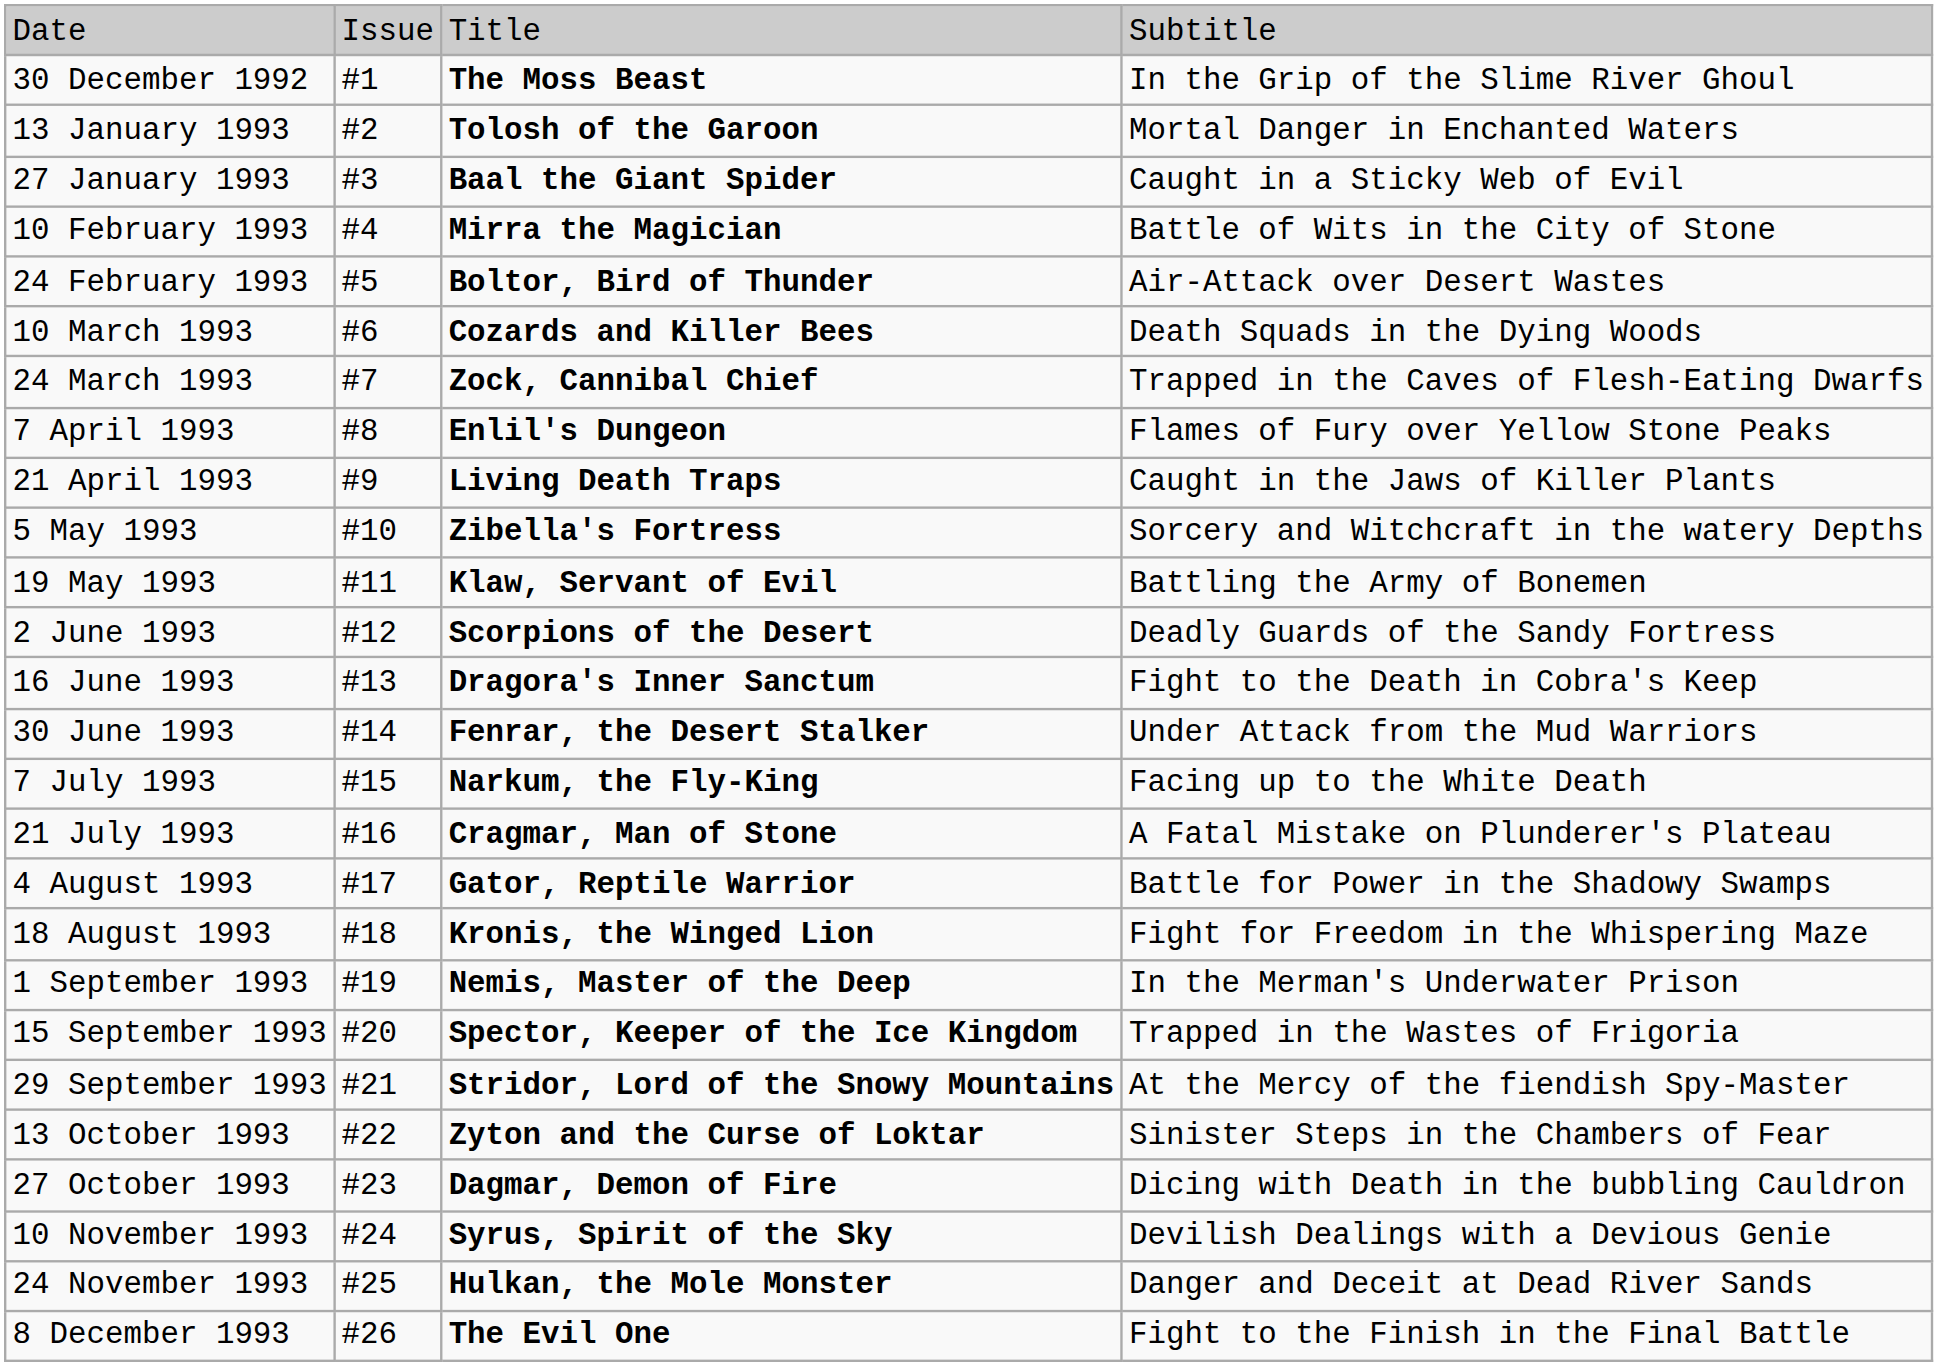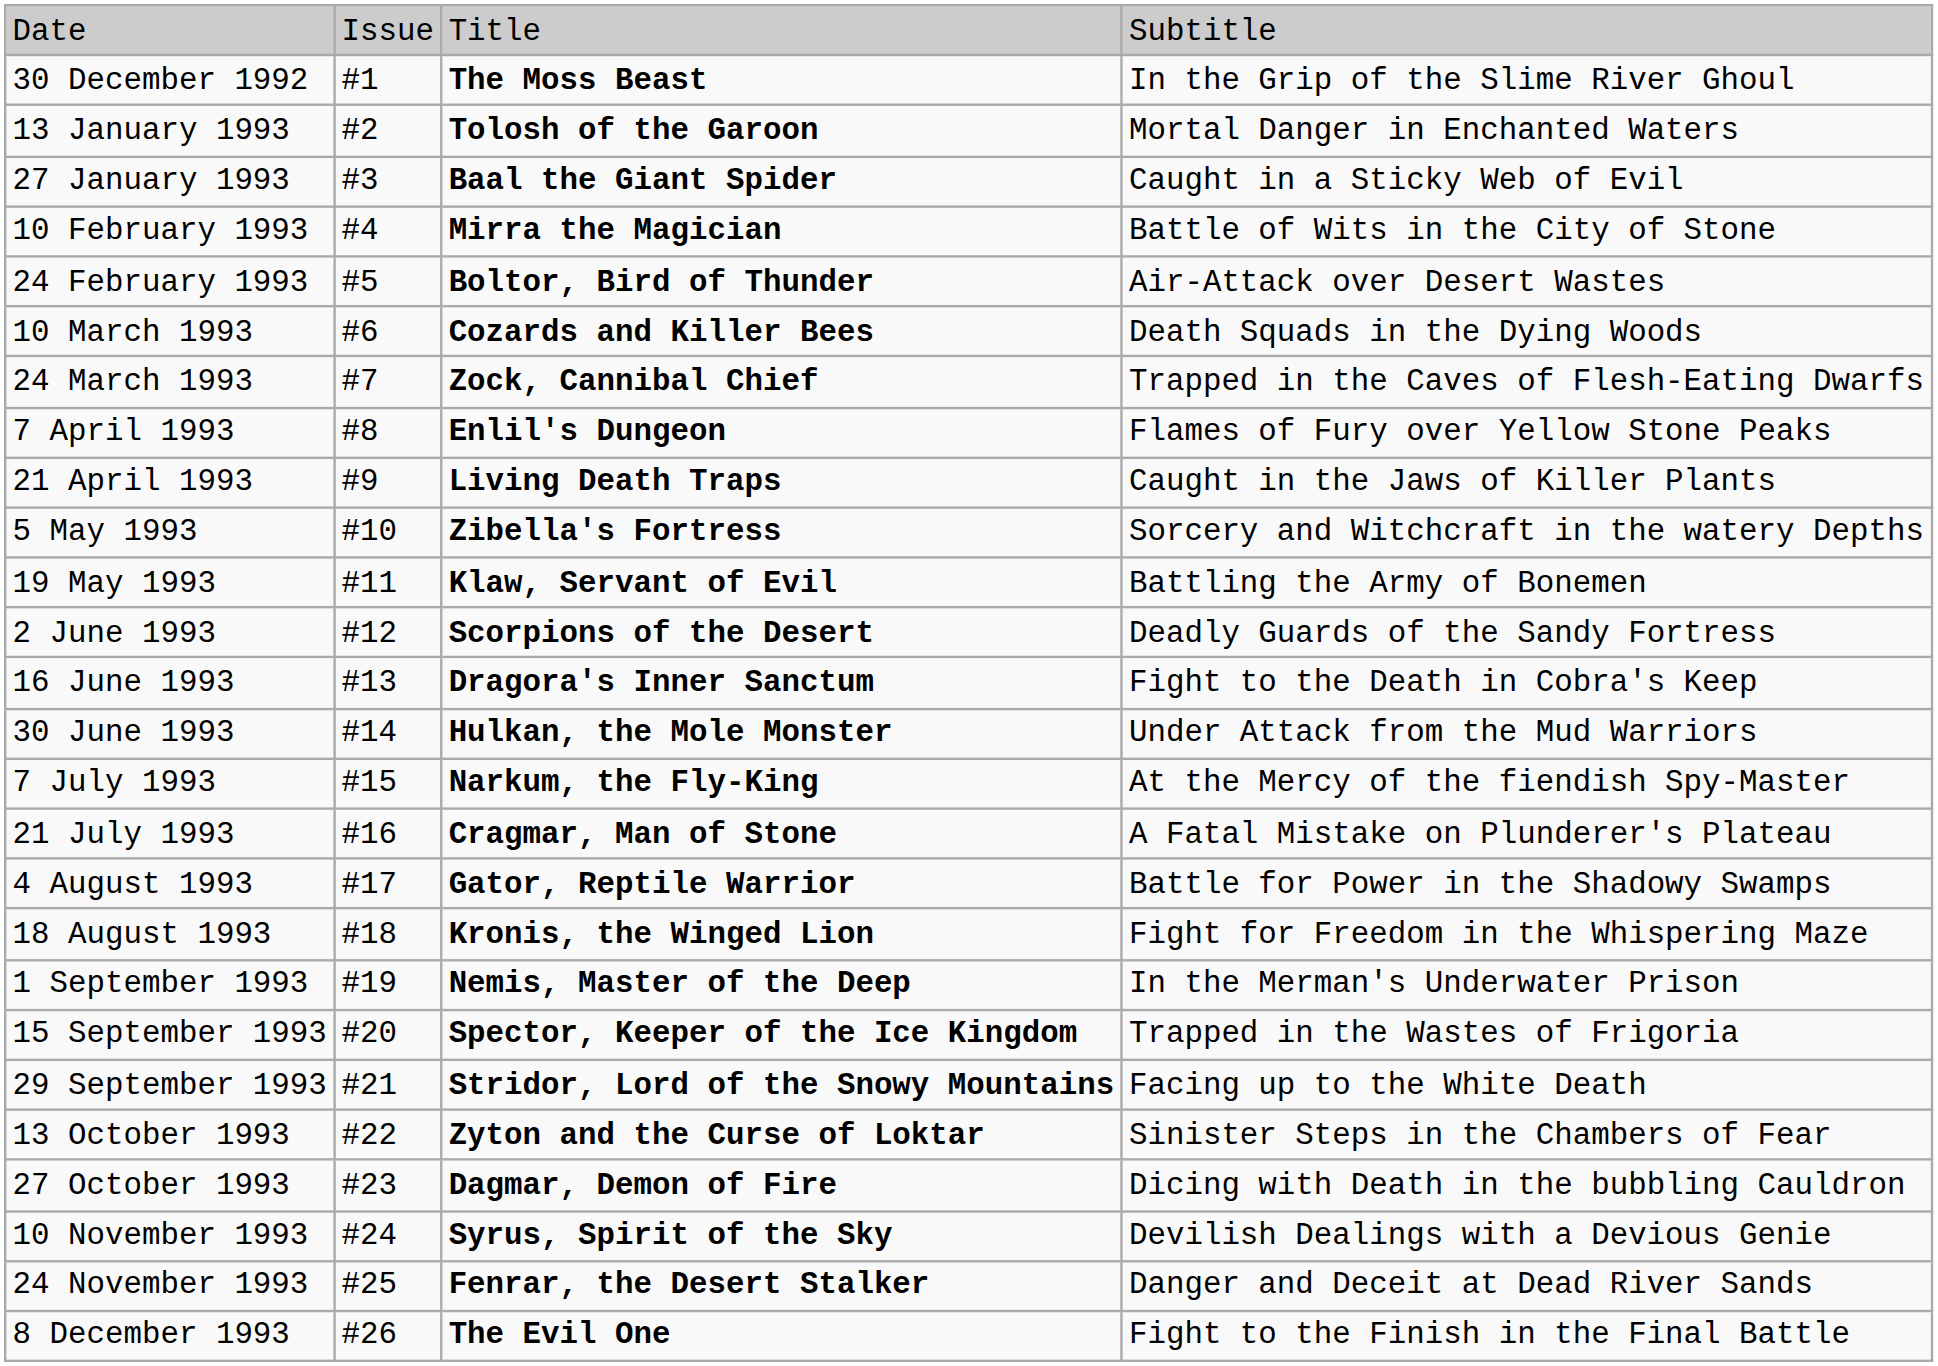(689, 733) Fenrar, the Desert Stalker -> (671, 733) Hulkan, the Mole Monster
(1388, 784) Facing up to the White Death -> (1489, 784) At the Mercy of the fiendish Spy-Master
(1489, 1085) At the Mercy of the fiendish Spy-Master -> (1388, 1085) Facing up to the White Death
(671, 1286) Hulkan, the Mole Monster -> (689, 1286) Fenrar, the Desert Stalker
